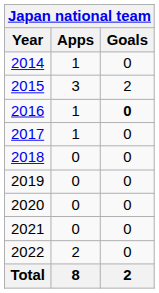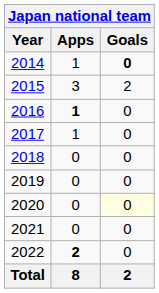(127, 63) normal -> (127, 63) bold
(76, 110) normal -> (76, 110) bold
(127, 110) bold -> (127, 110) normal
(127, 205) no background -> (127, 205) lightyellow background
(76, 252) normal -> (76, 252) bold
